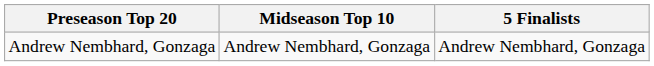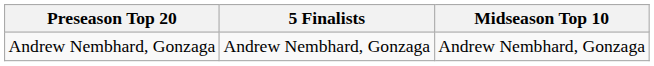columns swapped: (327, 18) <-> (542, 18)
